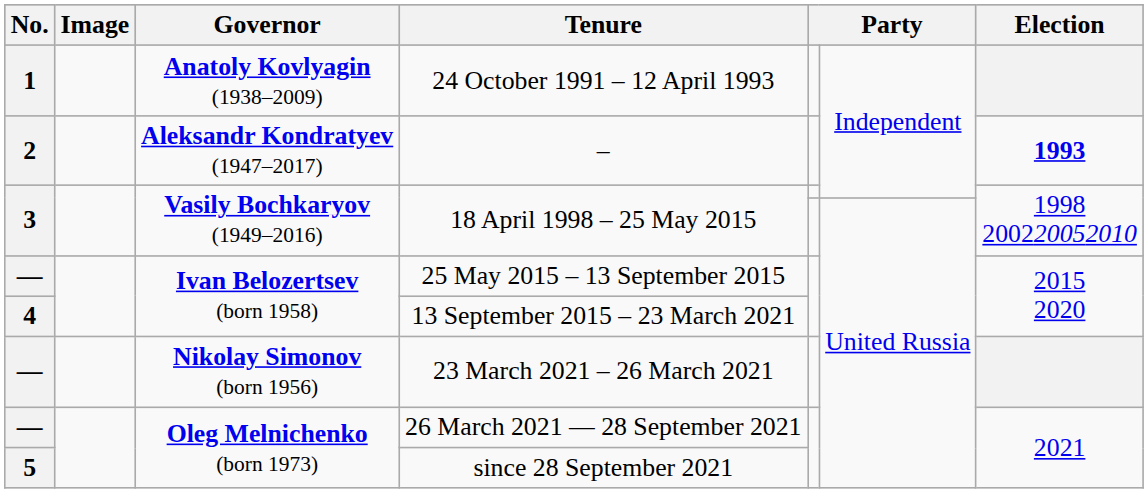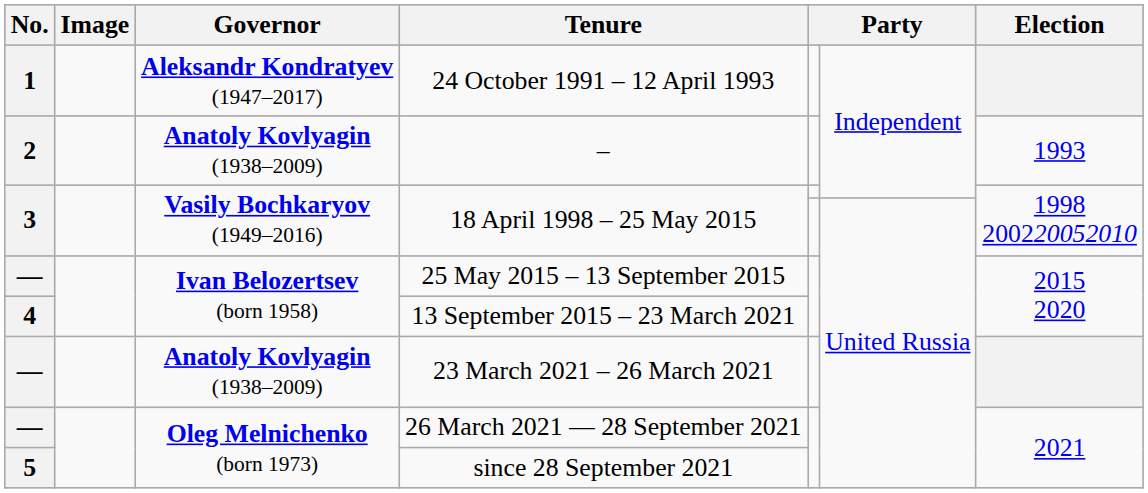(267, 80) Anatoly Kovlyagin (1938–2009) -> (267, 80) Aleksandr Kondratyev (1947–2017)
(267, 150) Aleksandr Kondratyev (1947–2017) -> (267, 150) Anatoly Kovlyagin (1938–2009)
(1060, 150) bold -> (1060, 150) normal
(267, 371) Nikolay Simonov (born 1956) -> (267, 371) Anatoly Kovlyagin (1938–2009)
